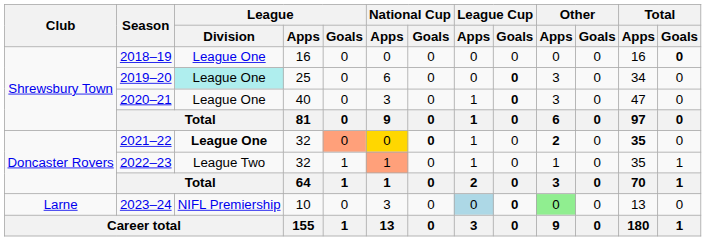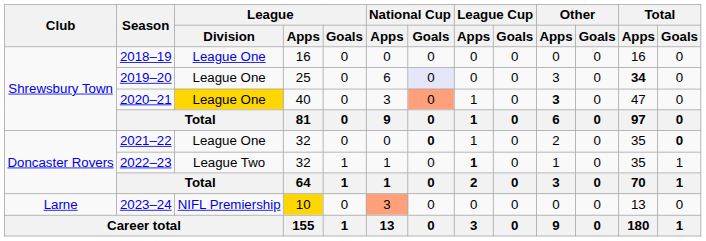(680, 57) bold -> (680, 57) normal
(229, 78) paleturquoise background -> (229, 78) no background
(431, 78) no background -> (431, 78) lavender background
(515, 78) bold -> (515, 78) normal
(638, 78) normal -> (638, 78) bold
(229, 99) no background -> (229, 99) gold background
(431, 99) no background -> (431, 99) lightsalmon background
(515, 99) bold -> (515, 99) normal
(556, 99) normal -> (556, 99) bold
(229, 141) bold -> (229, 141) normal
(344, 141) lightsalmon background -> (344, 141) no background
(387, 141) gold background -> (387, 141) no background
(556, 141) bold -> (556, 141) normal
(638, 141) bold -> (638, 141) normal
(680, 141) normal -> (680, 141) bold
(387, 162) lightsalmon background -> (387, 162) no background
(474, 162) normal -> (474, 162) bold
(303, 204) no background -> (303, 204) gold background
(387, 204) no background -> (387, 204) lightsalmon background
(474, 204) lightblue background -> (474, 204) no background
(515, 204) bold -> (515, 204) normal
(556, 204) lightgreen background -> (556, 204) no background
